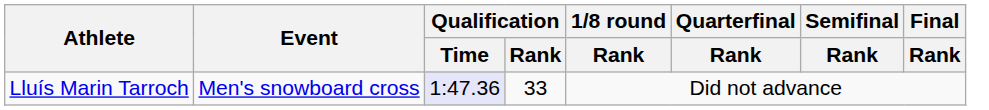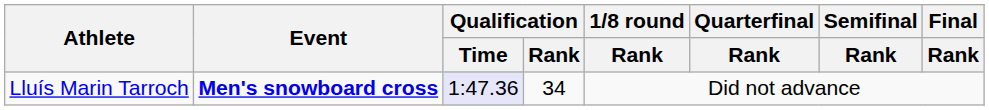(309, 88) normal -> (318, 88) bold
(535, 88) 33 -> (554, 88) 34
